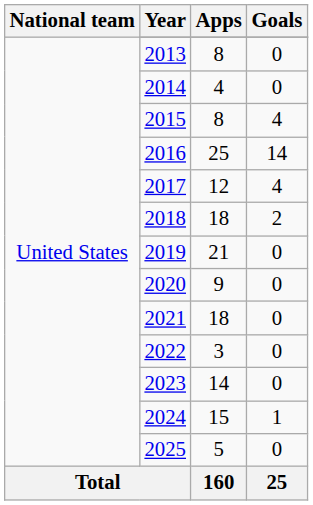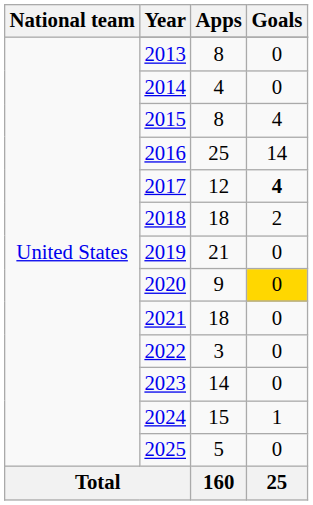(277, 185) normal -> (277, 185) bold
(277, 284) no background -> (277, 284) gold background
